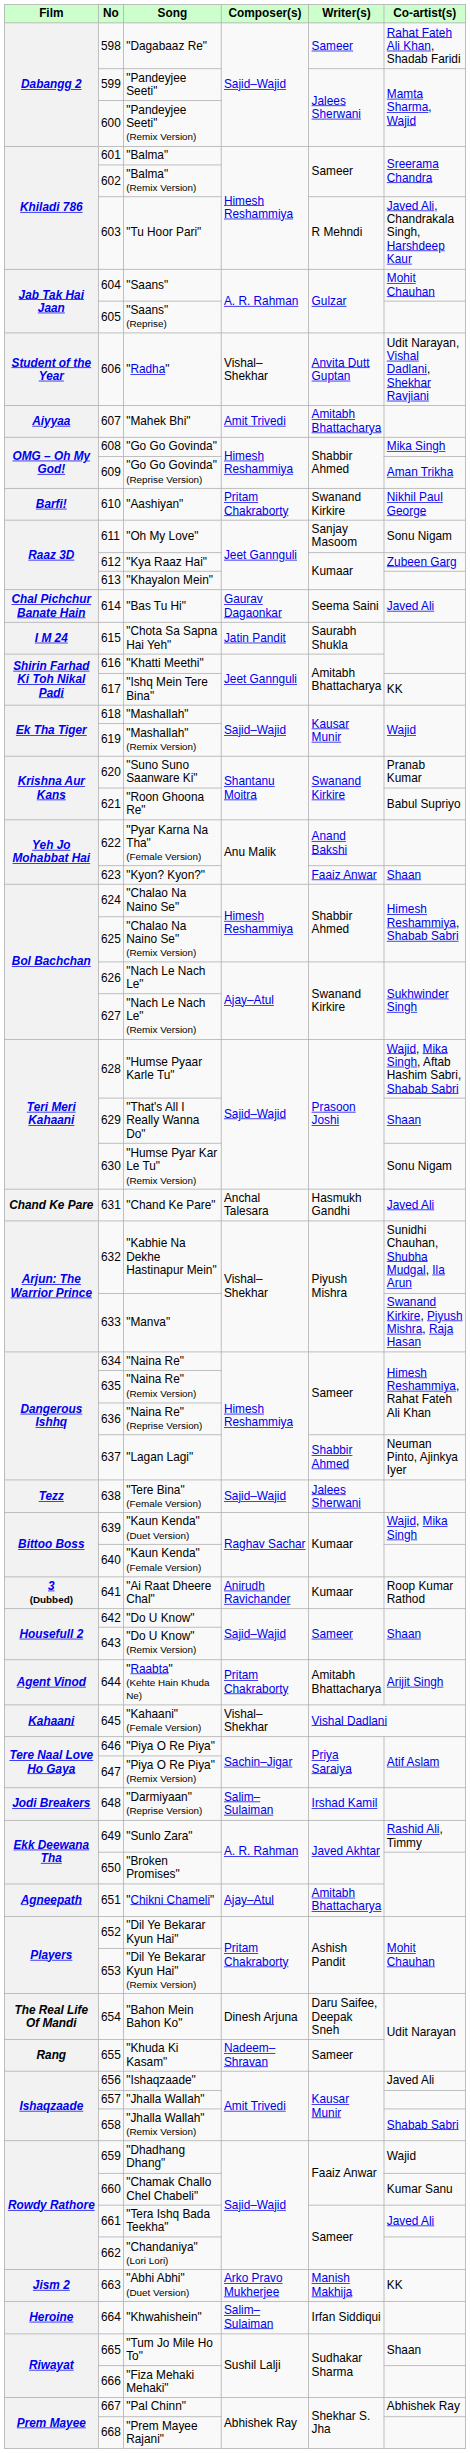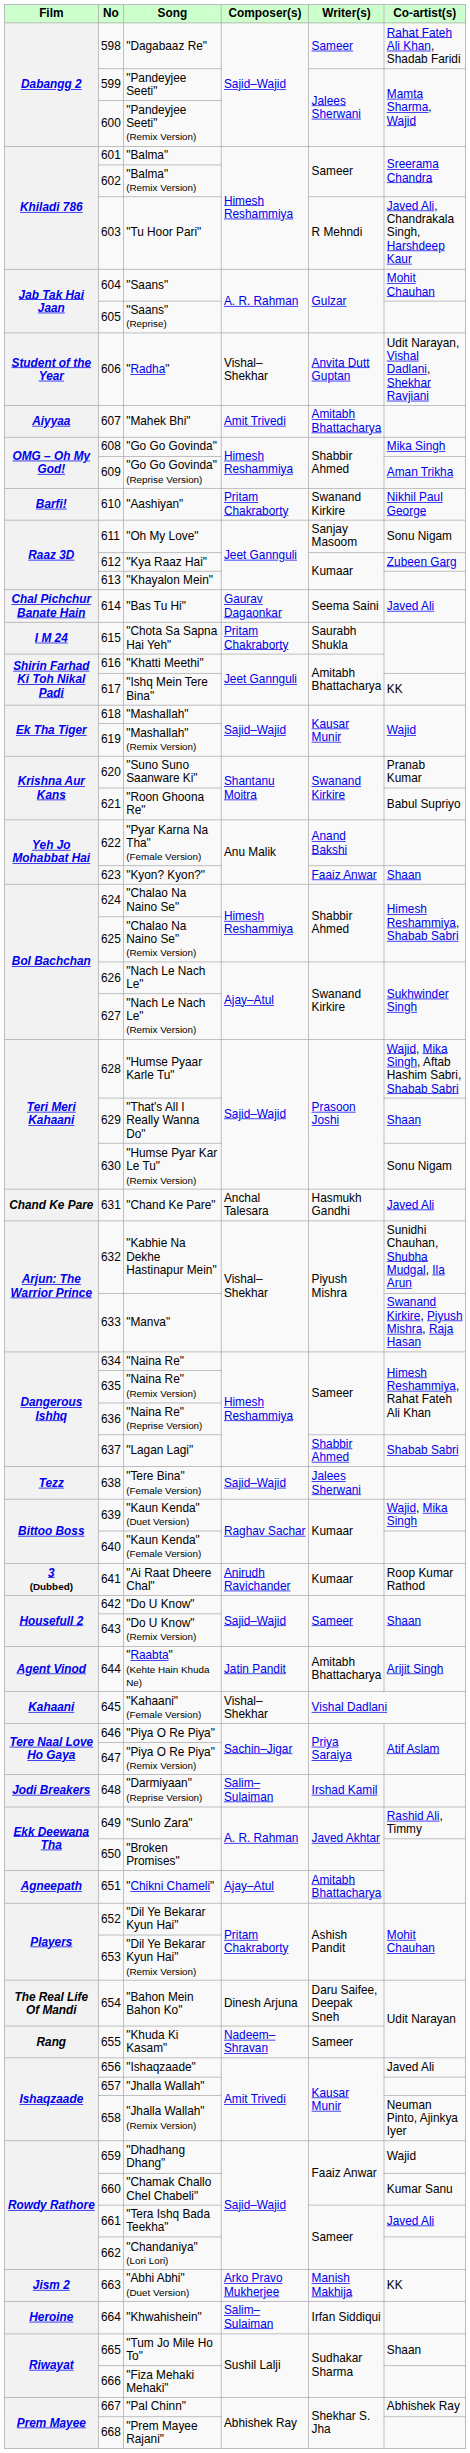(255, 638) Jatin Pandit -> (256, 638) Pritam Chakraborty
(422, 1457) Neuman Pinto, Ajinkya Iyer -> (423, 1450) Shabab Sabri
(256, 1682) Pritam Chakraborty -> (255, 1668) Jatin Pandit
(423, 2125) Shabab Sabri -> (422, 2118) Neuman Pinto, Ajinkya Iyer
